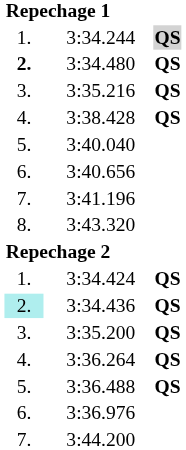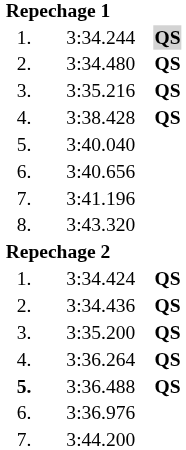(24, 64) bold -> (24, 64) normal
(24, 305) paleturquoise background -> (24, 305) no background
(24, 386) normal -> (24, 386) bold
